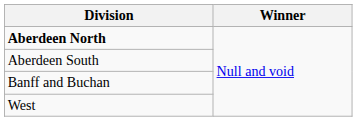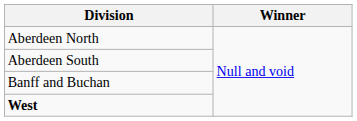(57, 37) bold -> (53, 37) normal
(22, 104) normal -> (23, 104) bold
